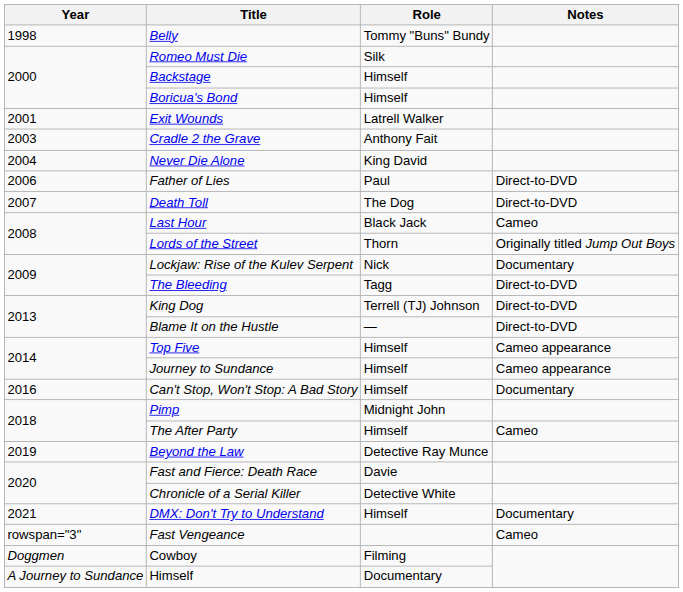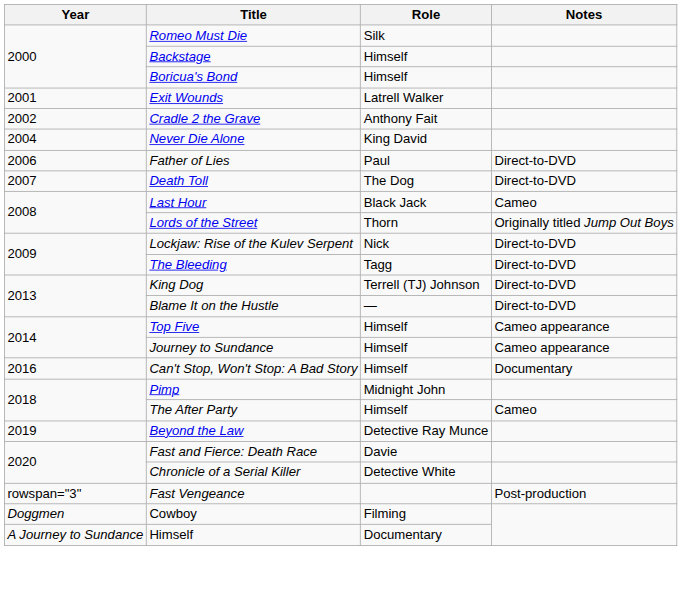- row: (164, 35)
(22, 139) 2003 -> (22, 118) 2002
(535, 264) Documentary -> (535, 243) Direct-to-DVD
- row: (237, 514)
(517, 535) Cameo -> (540, 493) Post-production
